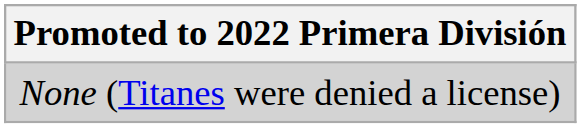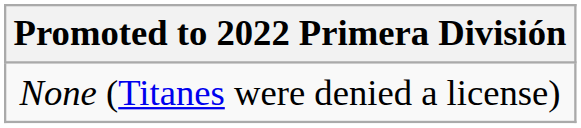(290, 91) lightgrey background -> (290, 91) no background
